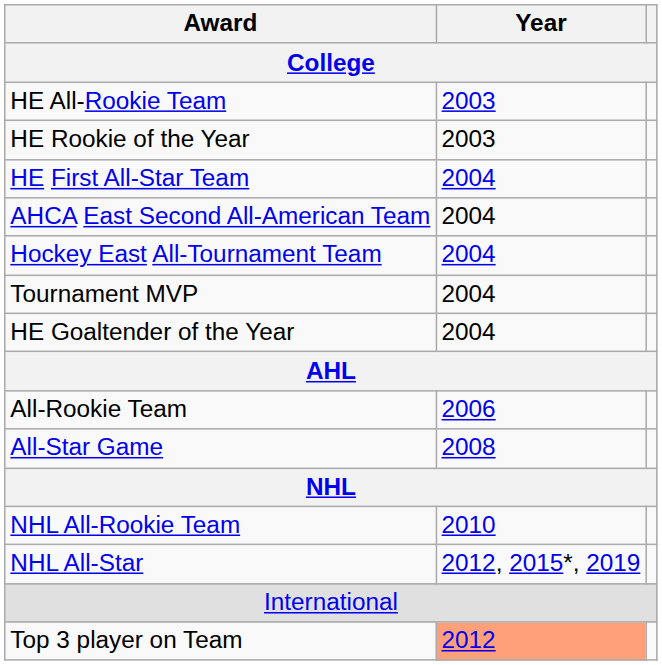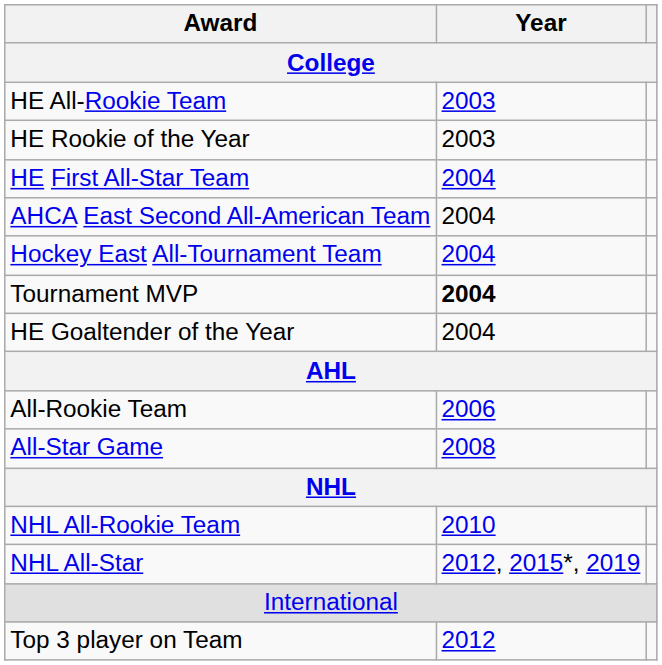(469, 293) normal -> (469, 293) bold
(469, 640) lightsalmon background -> (469, 640) no background
